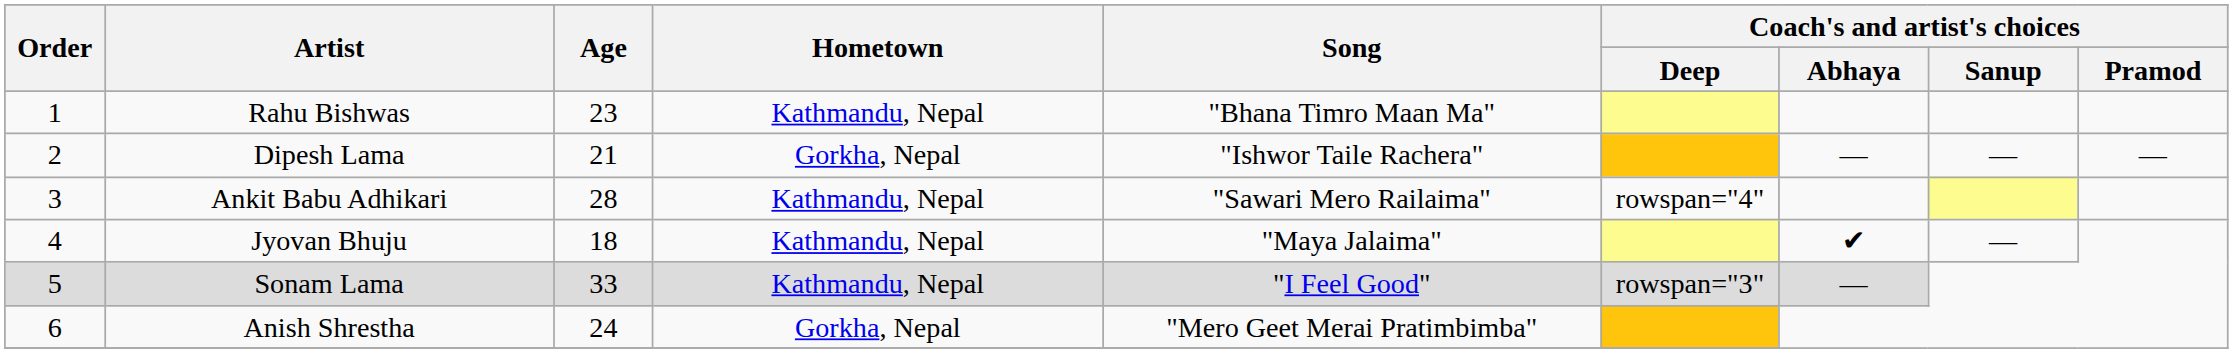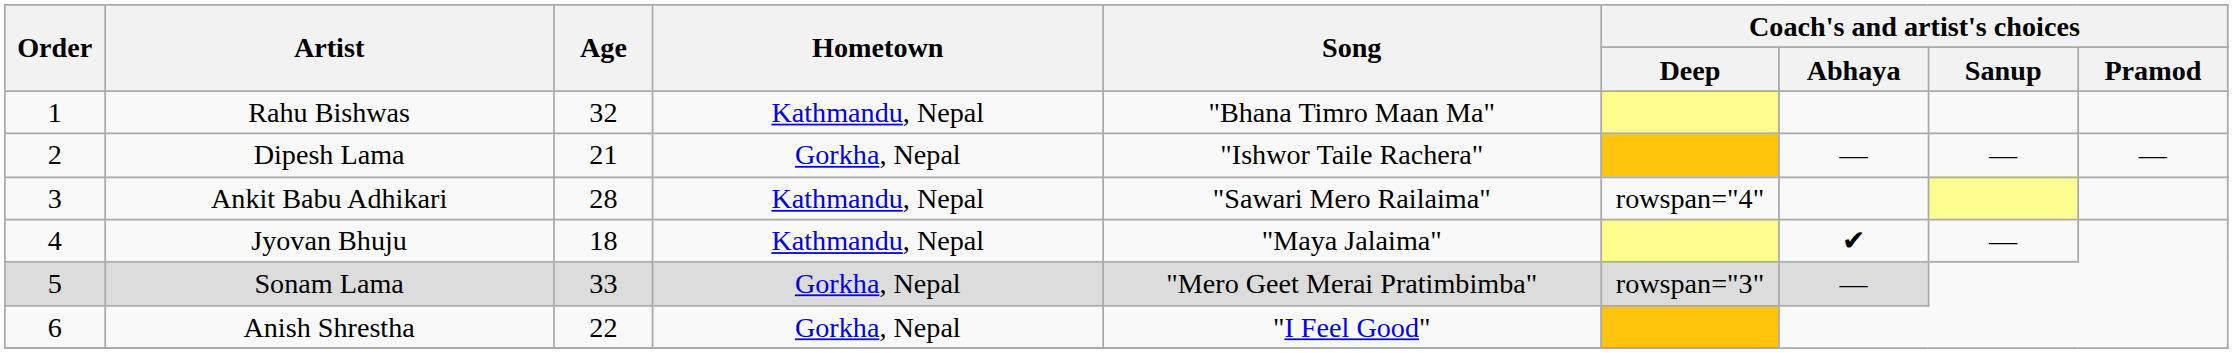(603, 112) 23 -> (603, 112) 32
(878, 284) Kathmandu, Nepal -> (878, 284) Gorkha, Nepal
(1352, 284) "I Feel Good" -> (1352, 284) "Mero Geet Merai Pratimbimba"
(603, 327) 24 -> (603, 327) 22
(1352, 327) "Mero Geet Merai Pratimbimba" -> (1352, 327) "I Feel Good"
